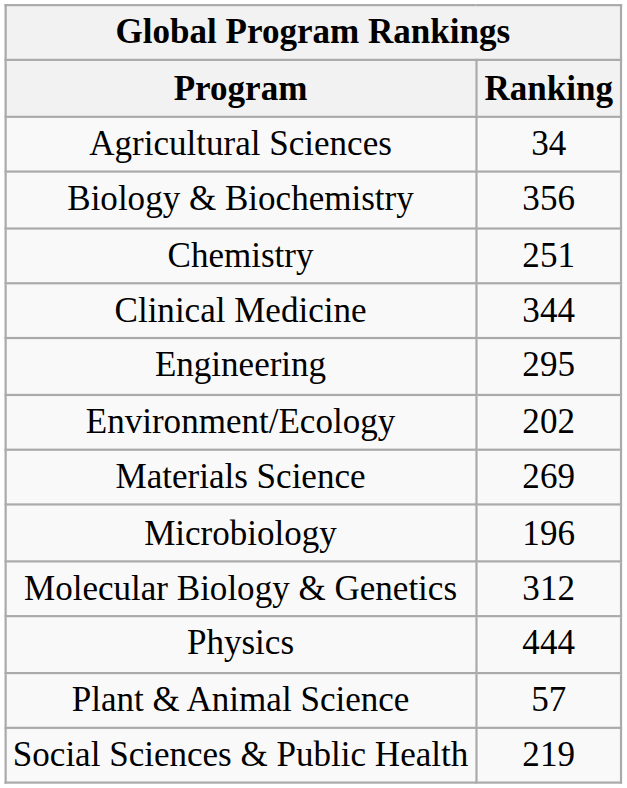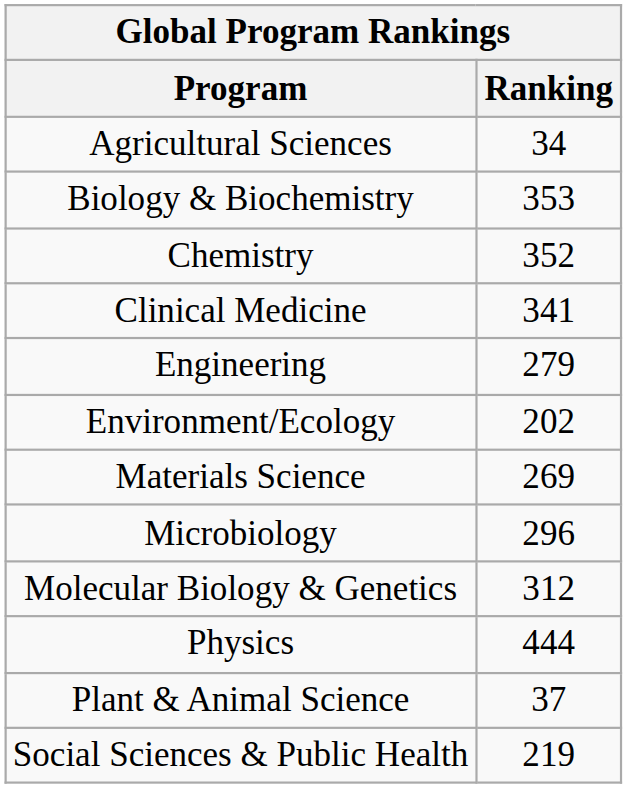(549, 199) 356 -> (549, 199) 353
(549, 254) 251 -> (549, 254) 352
(549, 310) 344 -> (549, 310) 341
(549, 365) 295 -> (549, 365) 279
(549, 532) 196 -> (549, 532) 296
(549, 699) 57 -> (549, 699) 37
